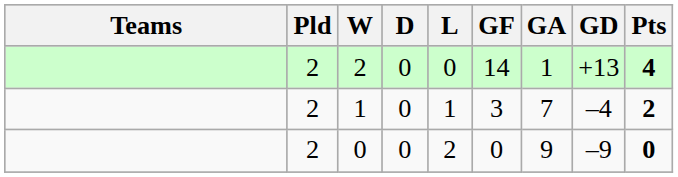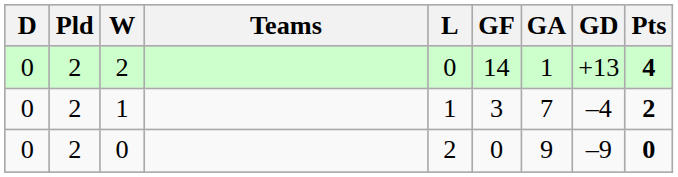columns swapped: (146, 25) <-> (405, 25)
